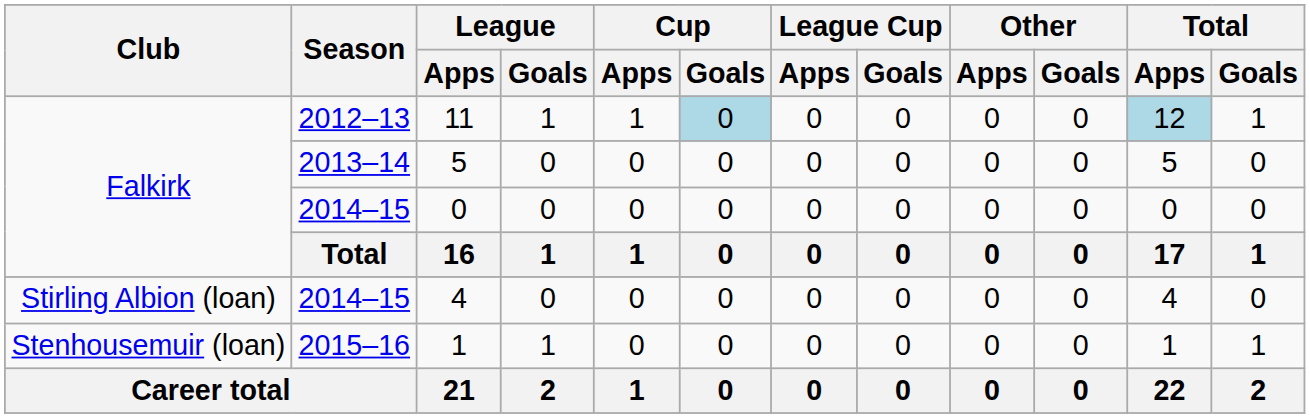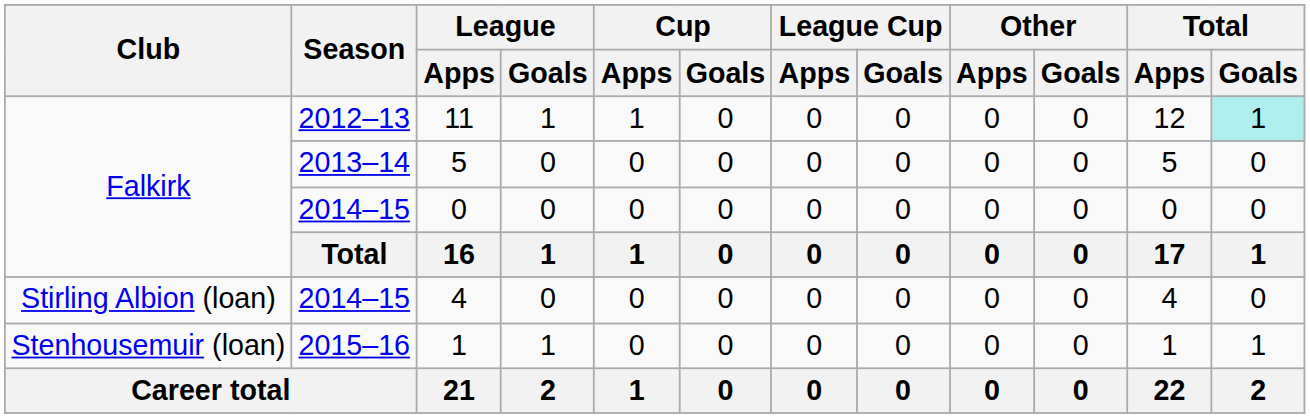(725, 118) lightblue background -> (725, 118) no background
(1169, 118) lightblue background -> (1169, 118) no background
(1258, 118) no background -> (1258, 118) paleturquoise background
